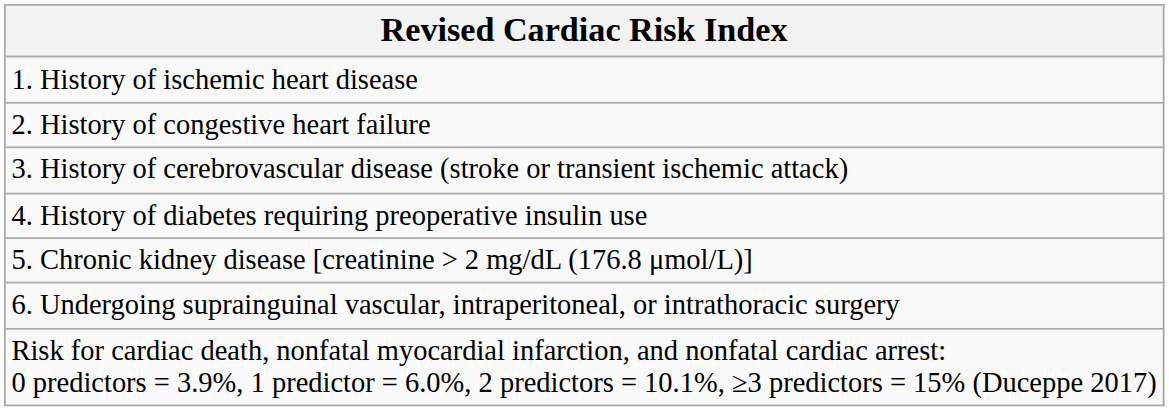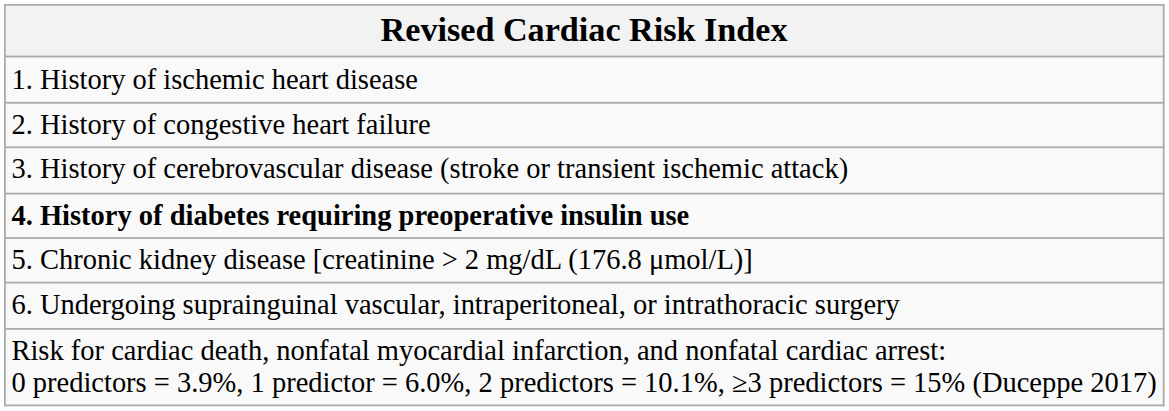(329, 214) normal -> (350, 214) bold
